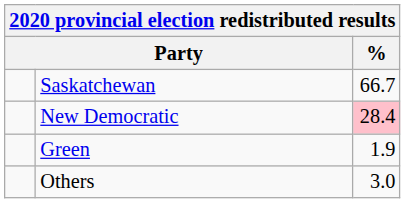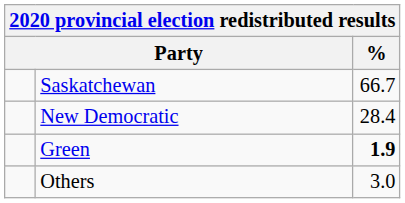(378, 117) pink background -> (378, 117) no background
(383, 149) normal -> (383, 149) bold
